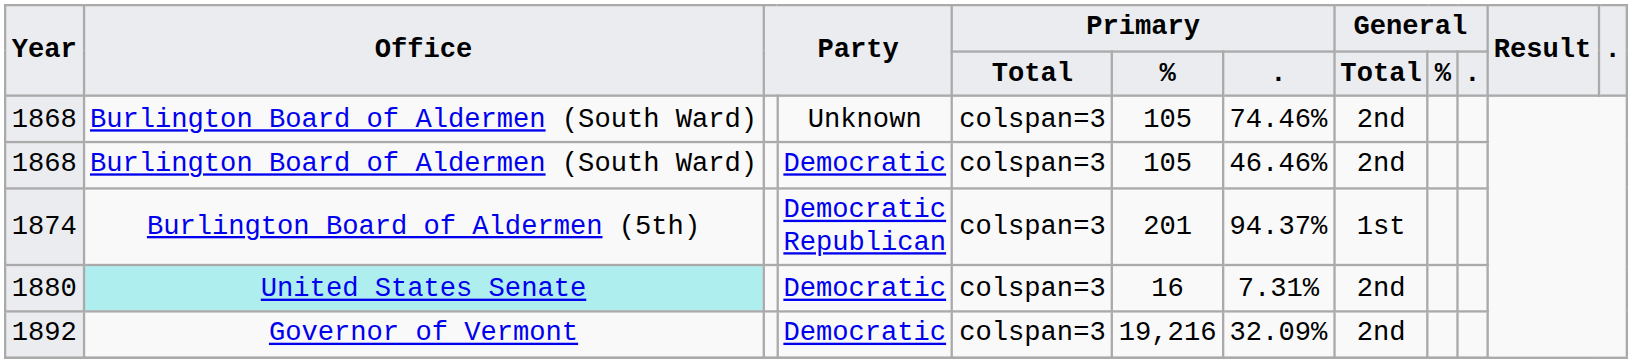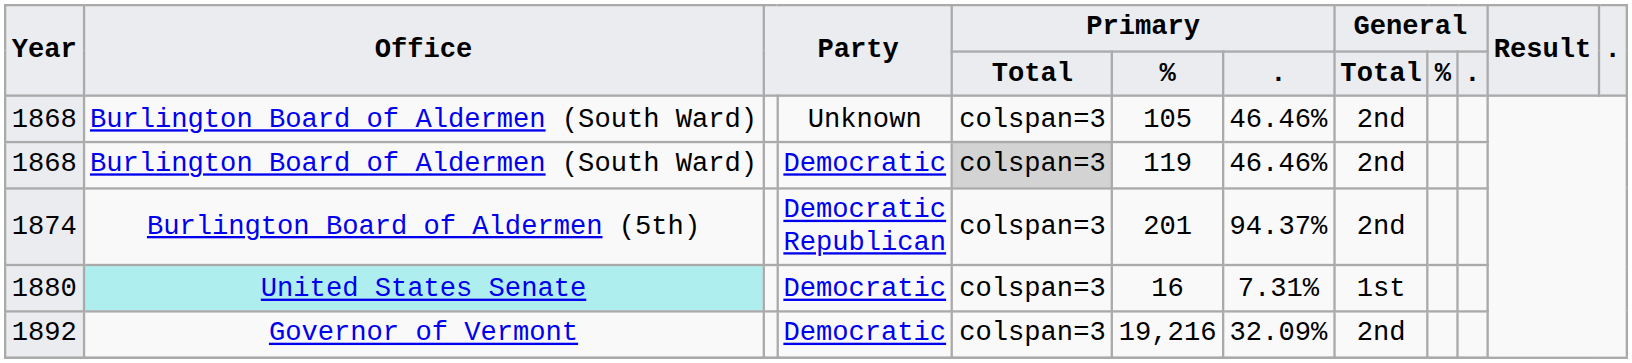(1278, 119) 74.46% -> (1278, 119) 46.46%
(1032, 164) no background -> (1032, 164) lightgrey background
(1168, 164) 105 -> (1168, 164) 119
(1381, 226) 1st -> (1381, 226) 2nd
(1381, 288) 2nd -> (1381, 288) 1st
